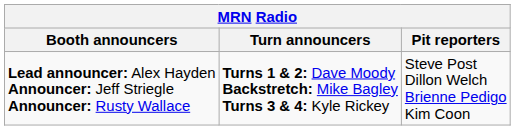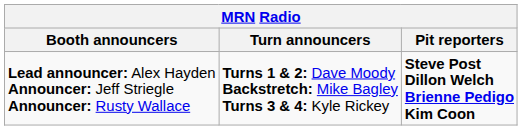(456, 89) normal -> (459, 89) bold
